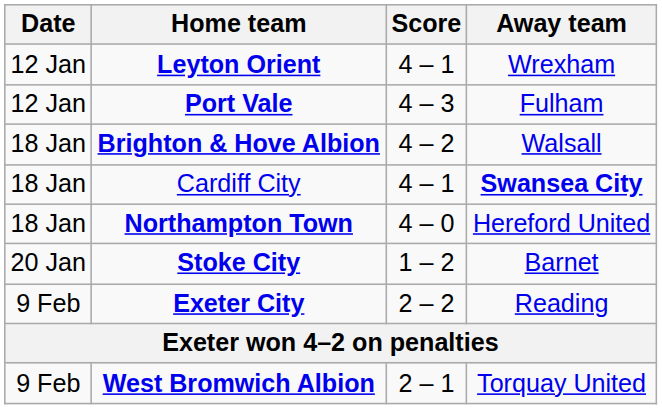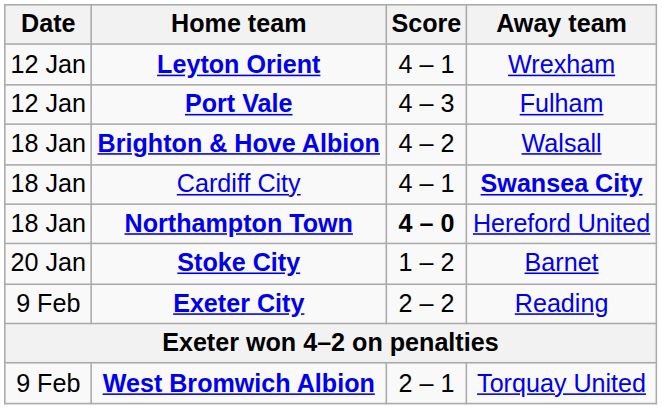(426, 223) normal -> (426, 223) bold
